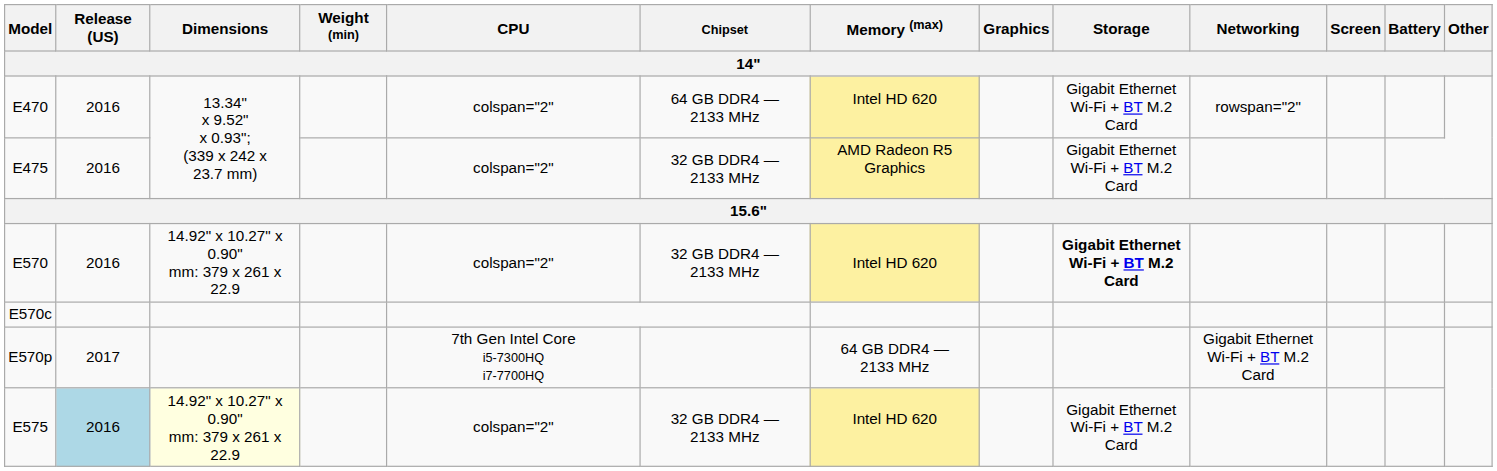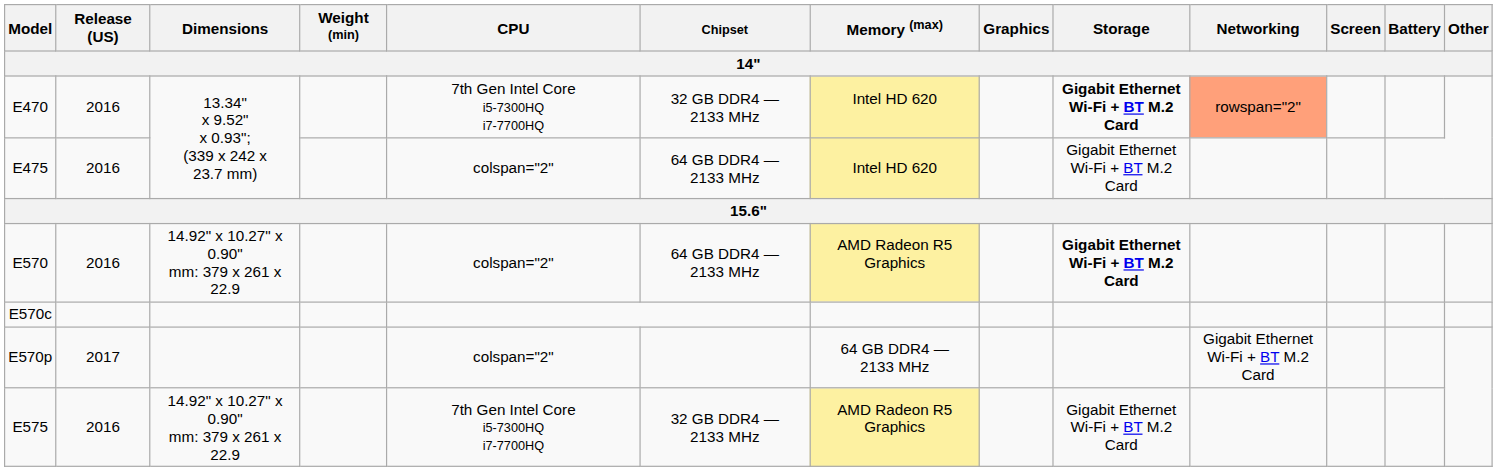(513, 107) colspan="2" -> (513, 106) 7th Gen Intel Core i5-7300HQ i7-7700HQ
(725, 107) 64 GB DDR4 — 2133 MHz -> (725, 107) 32 GB DDR4 — 2133 MHz
(1121, 107) normal -> (1121, 107) bold
(1258, 107) no background -> (1258, 107) lightsalmon background
(725, 168) 32 GB DDR4 — 2133 MHz -> (725, 168) 64 GB DDR4 — 2133 MHz
(895, 159) AMD Radeon R5 Graphics -> (895, 168) Intel HD 620
(725, 262) 32 GB DDR4 — 2133 MHz -> (725, 262) 64 GB DDR4 — 2133 MHz
(895, 262) Intel HD 620 -> (895, 253) AMD Radeon R5 Graphics
(513, 357) 7th Gen Intel Core i5-7300HQ i7-7700HQ -> (513, 357) colspan="2"
(103, 427) lightblue background -> (103, 427) no background
(225, 427) lightyellow background -> (225, 427) no background
(513, 427) colspan="2" -> (513, 426) 7th Gen Intel Core i5-7300HQ i7-7700HQ
(895, 418) Intel HD 620 -> (895, 418) AMD Radeon R5 Graphics
